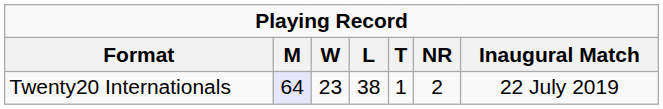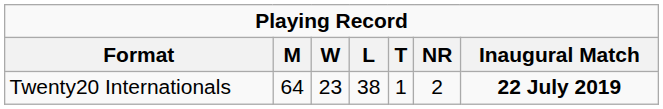(292, 87) lavender background -> (292, 87) no background
(559, 87) normal -> (559, 87) bold
